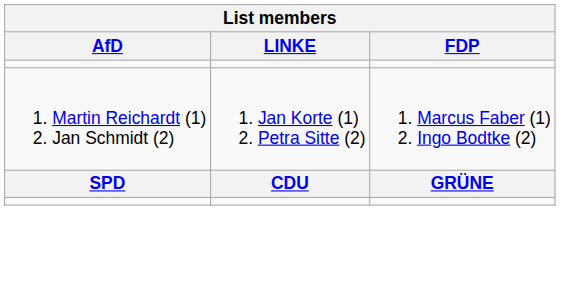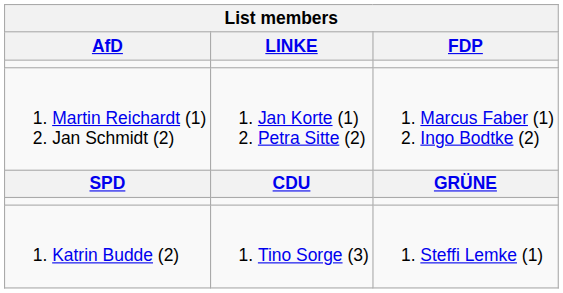+ row: (107, 256)
